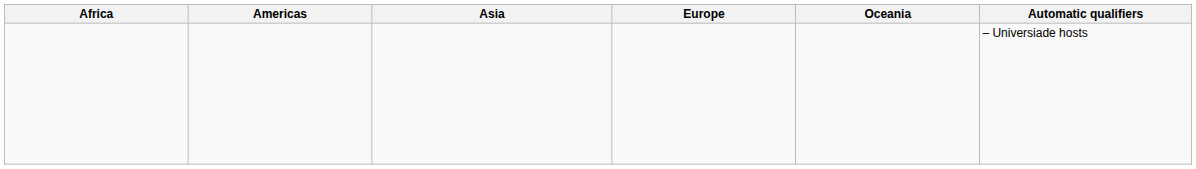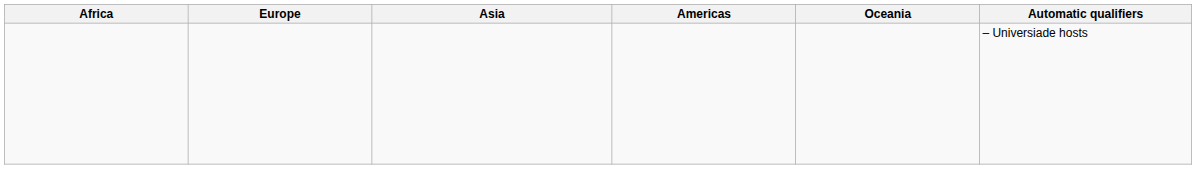columns swapped: (280, 14) <-> (704, 14)
